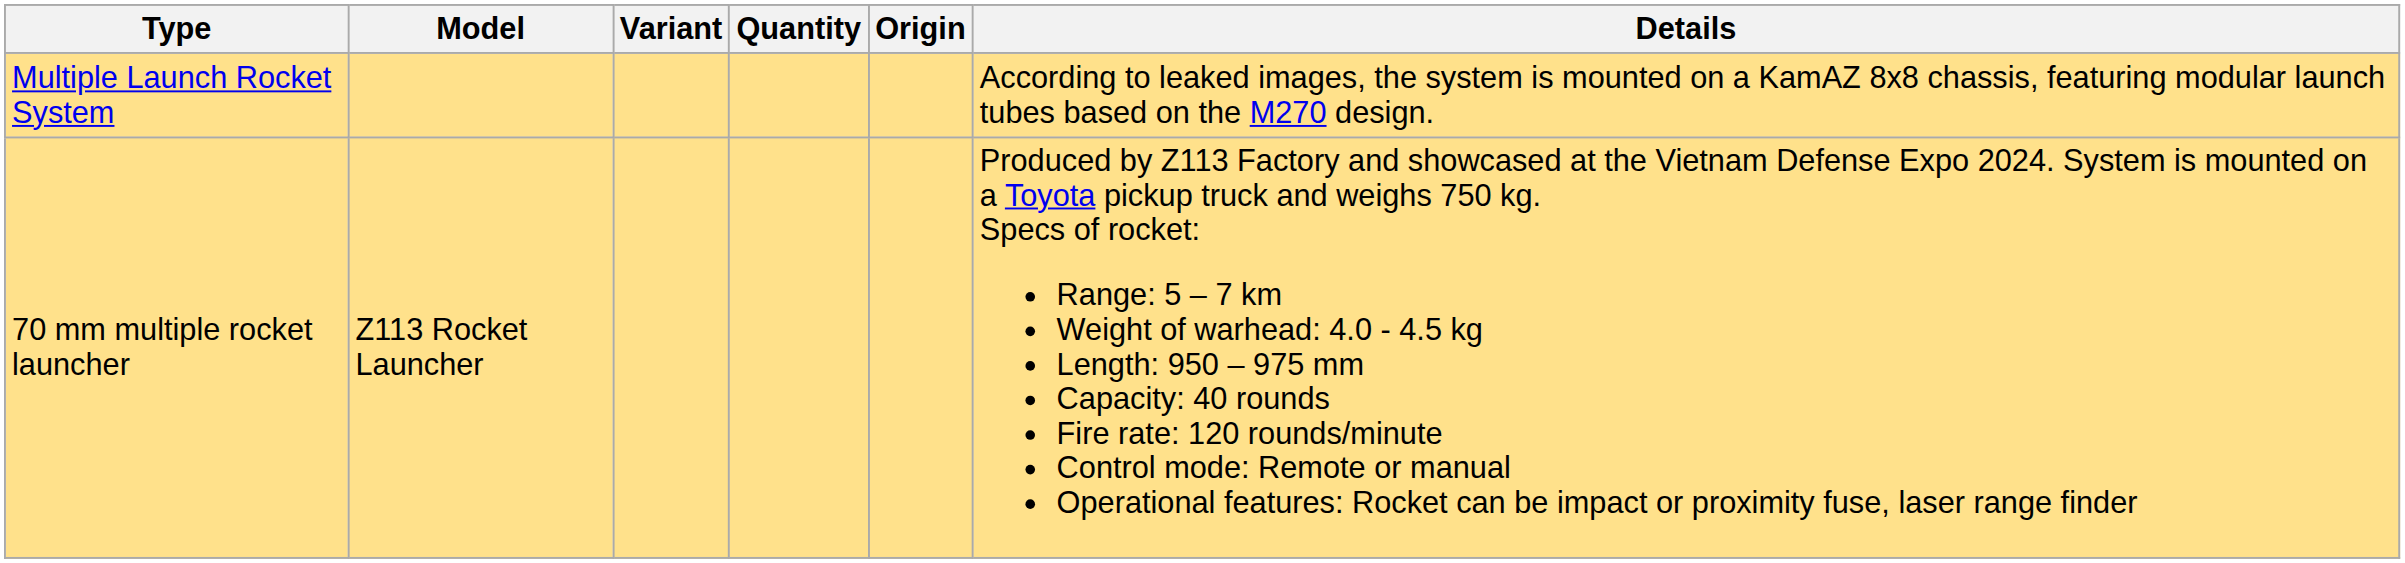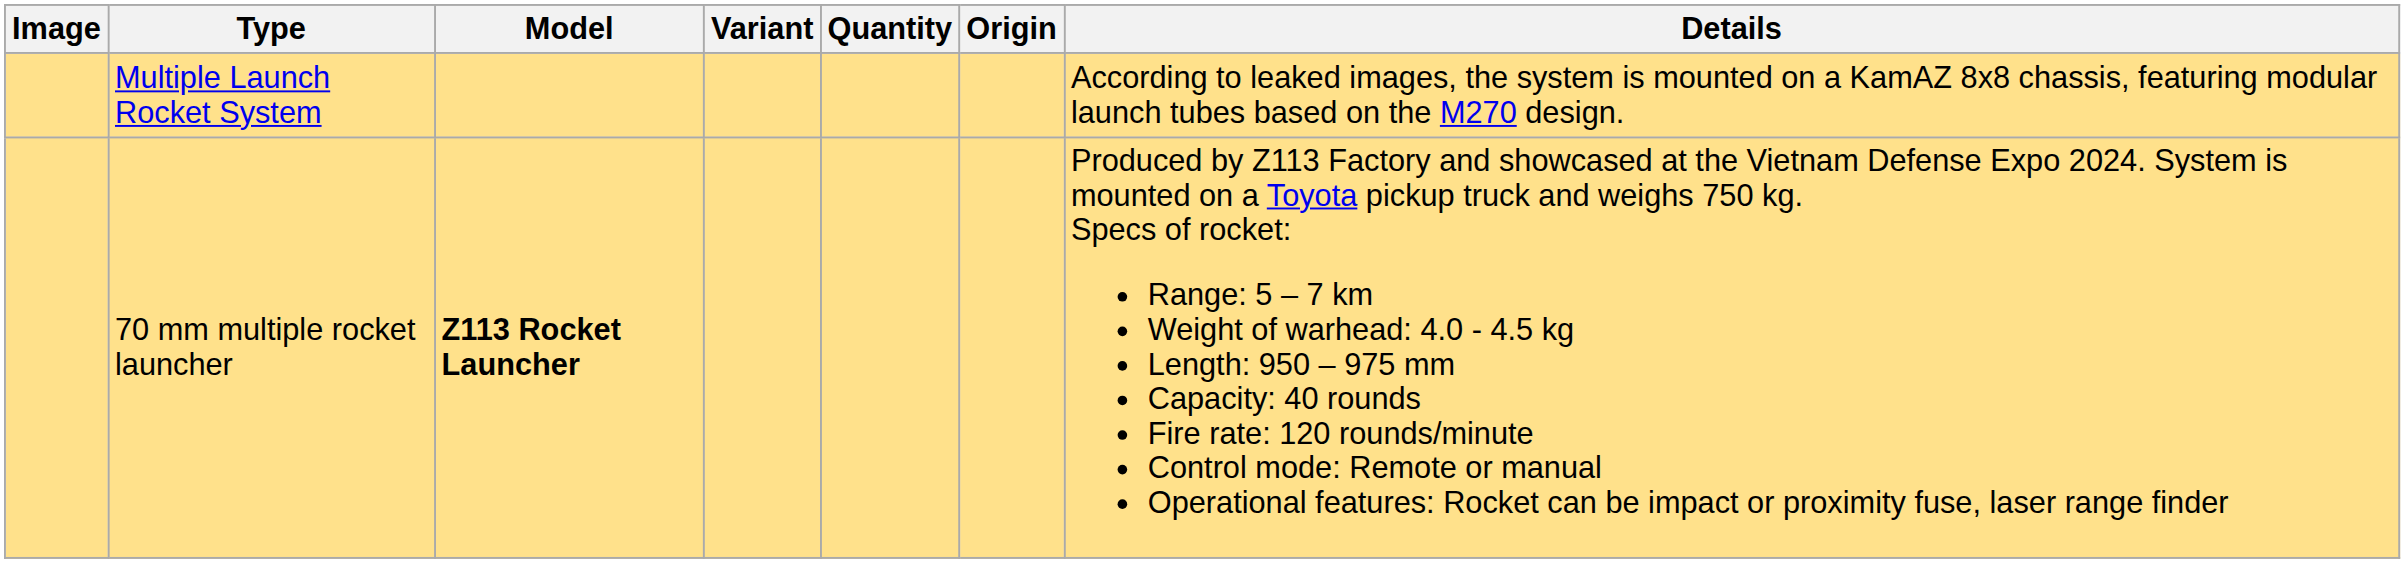+ column: (56, 28)
(441, 347) normal -> (531, 347) bold
